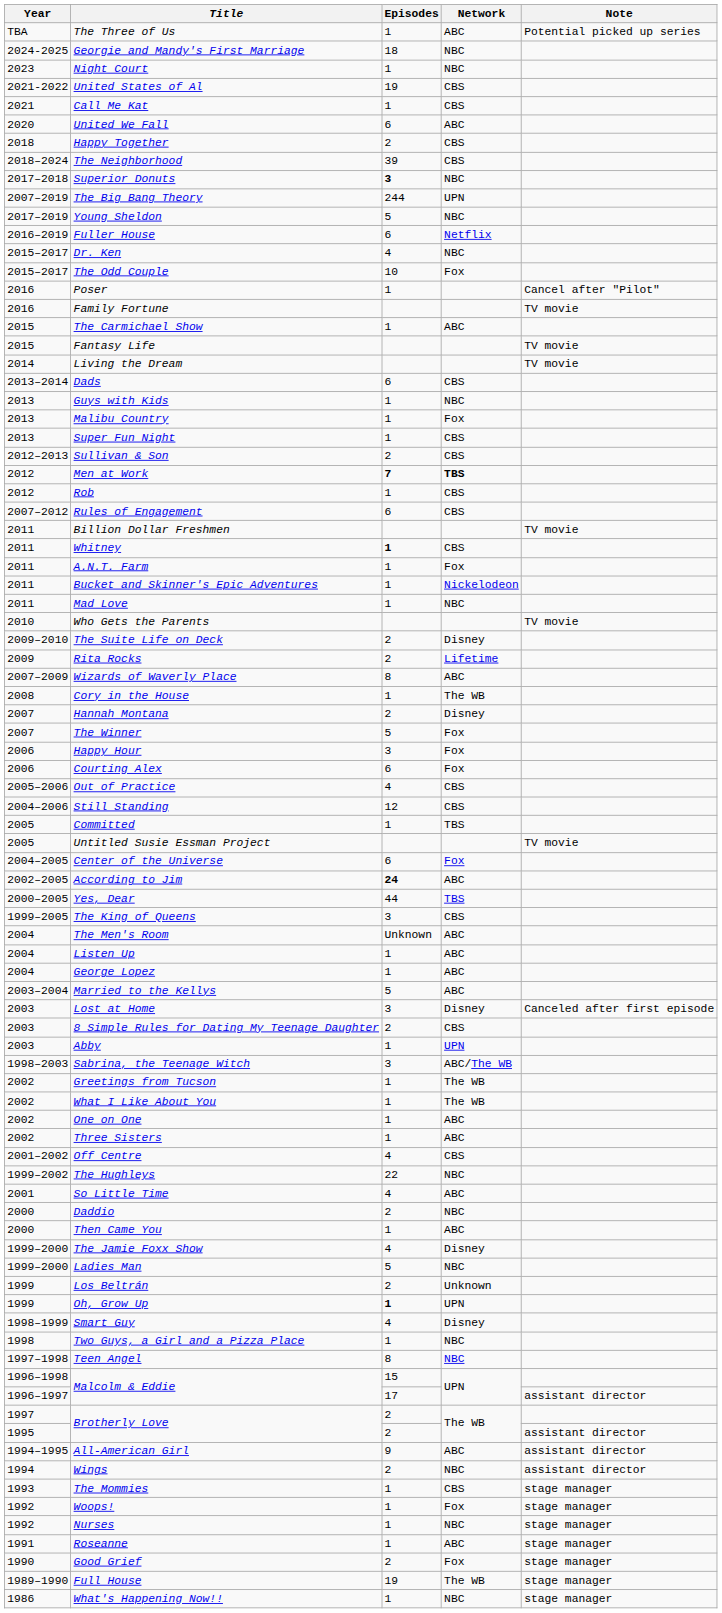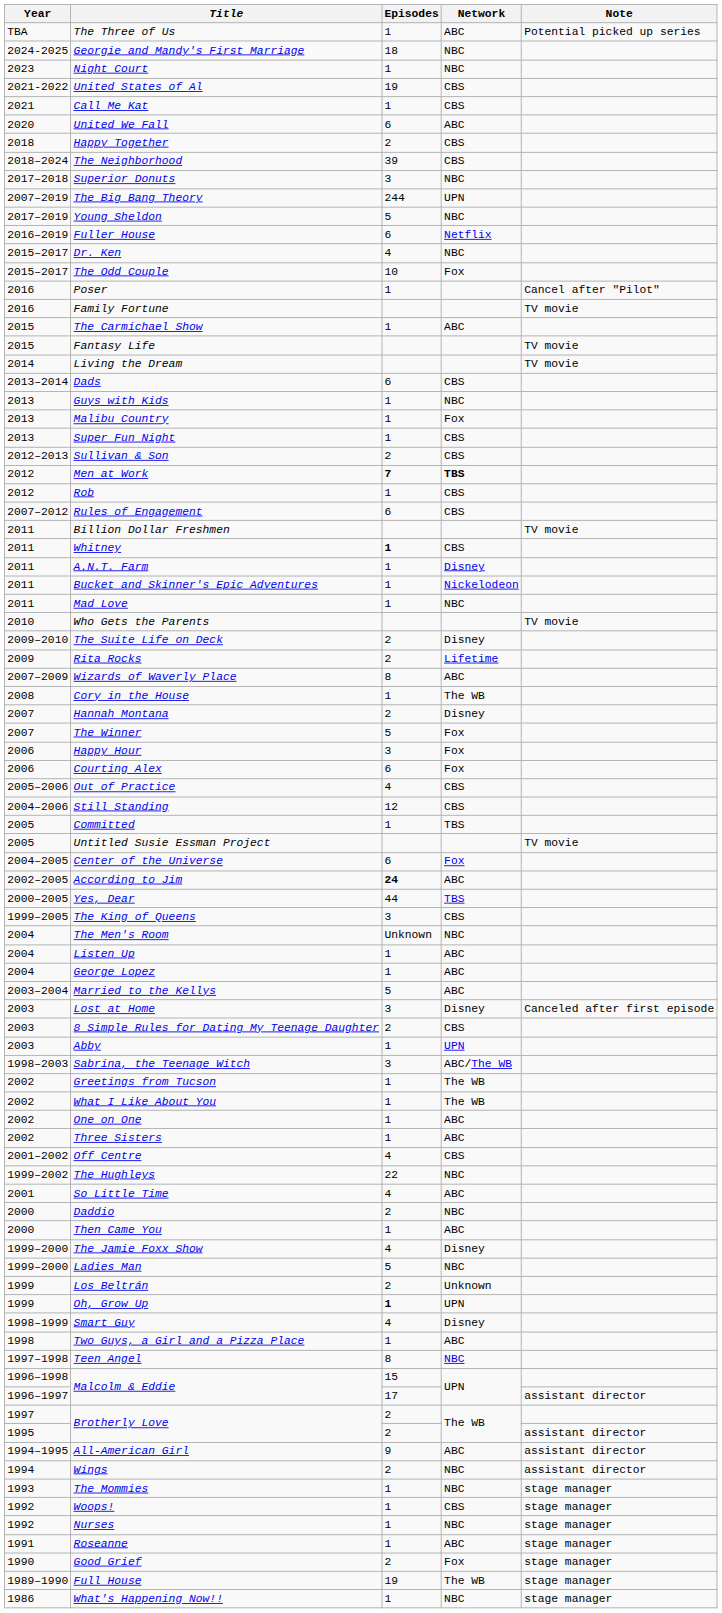(388, 180) bold -> (388, 180) normal
(454, 567) Fox -> (464, 567) Disney
(454, 935) ABC -> (454, 935) NBC
(454, 1341) NBC -> (454, 1341) ABC
(454, 1488) CBS -> (454, 1488) NBC
(454, 1507) Fox -> (454, 1507) CBS
